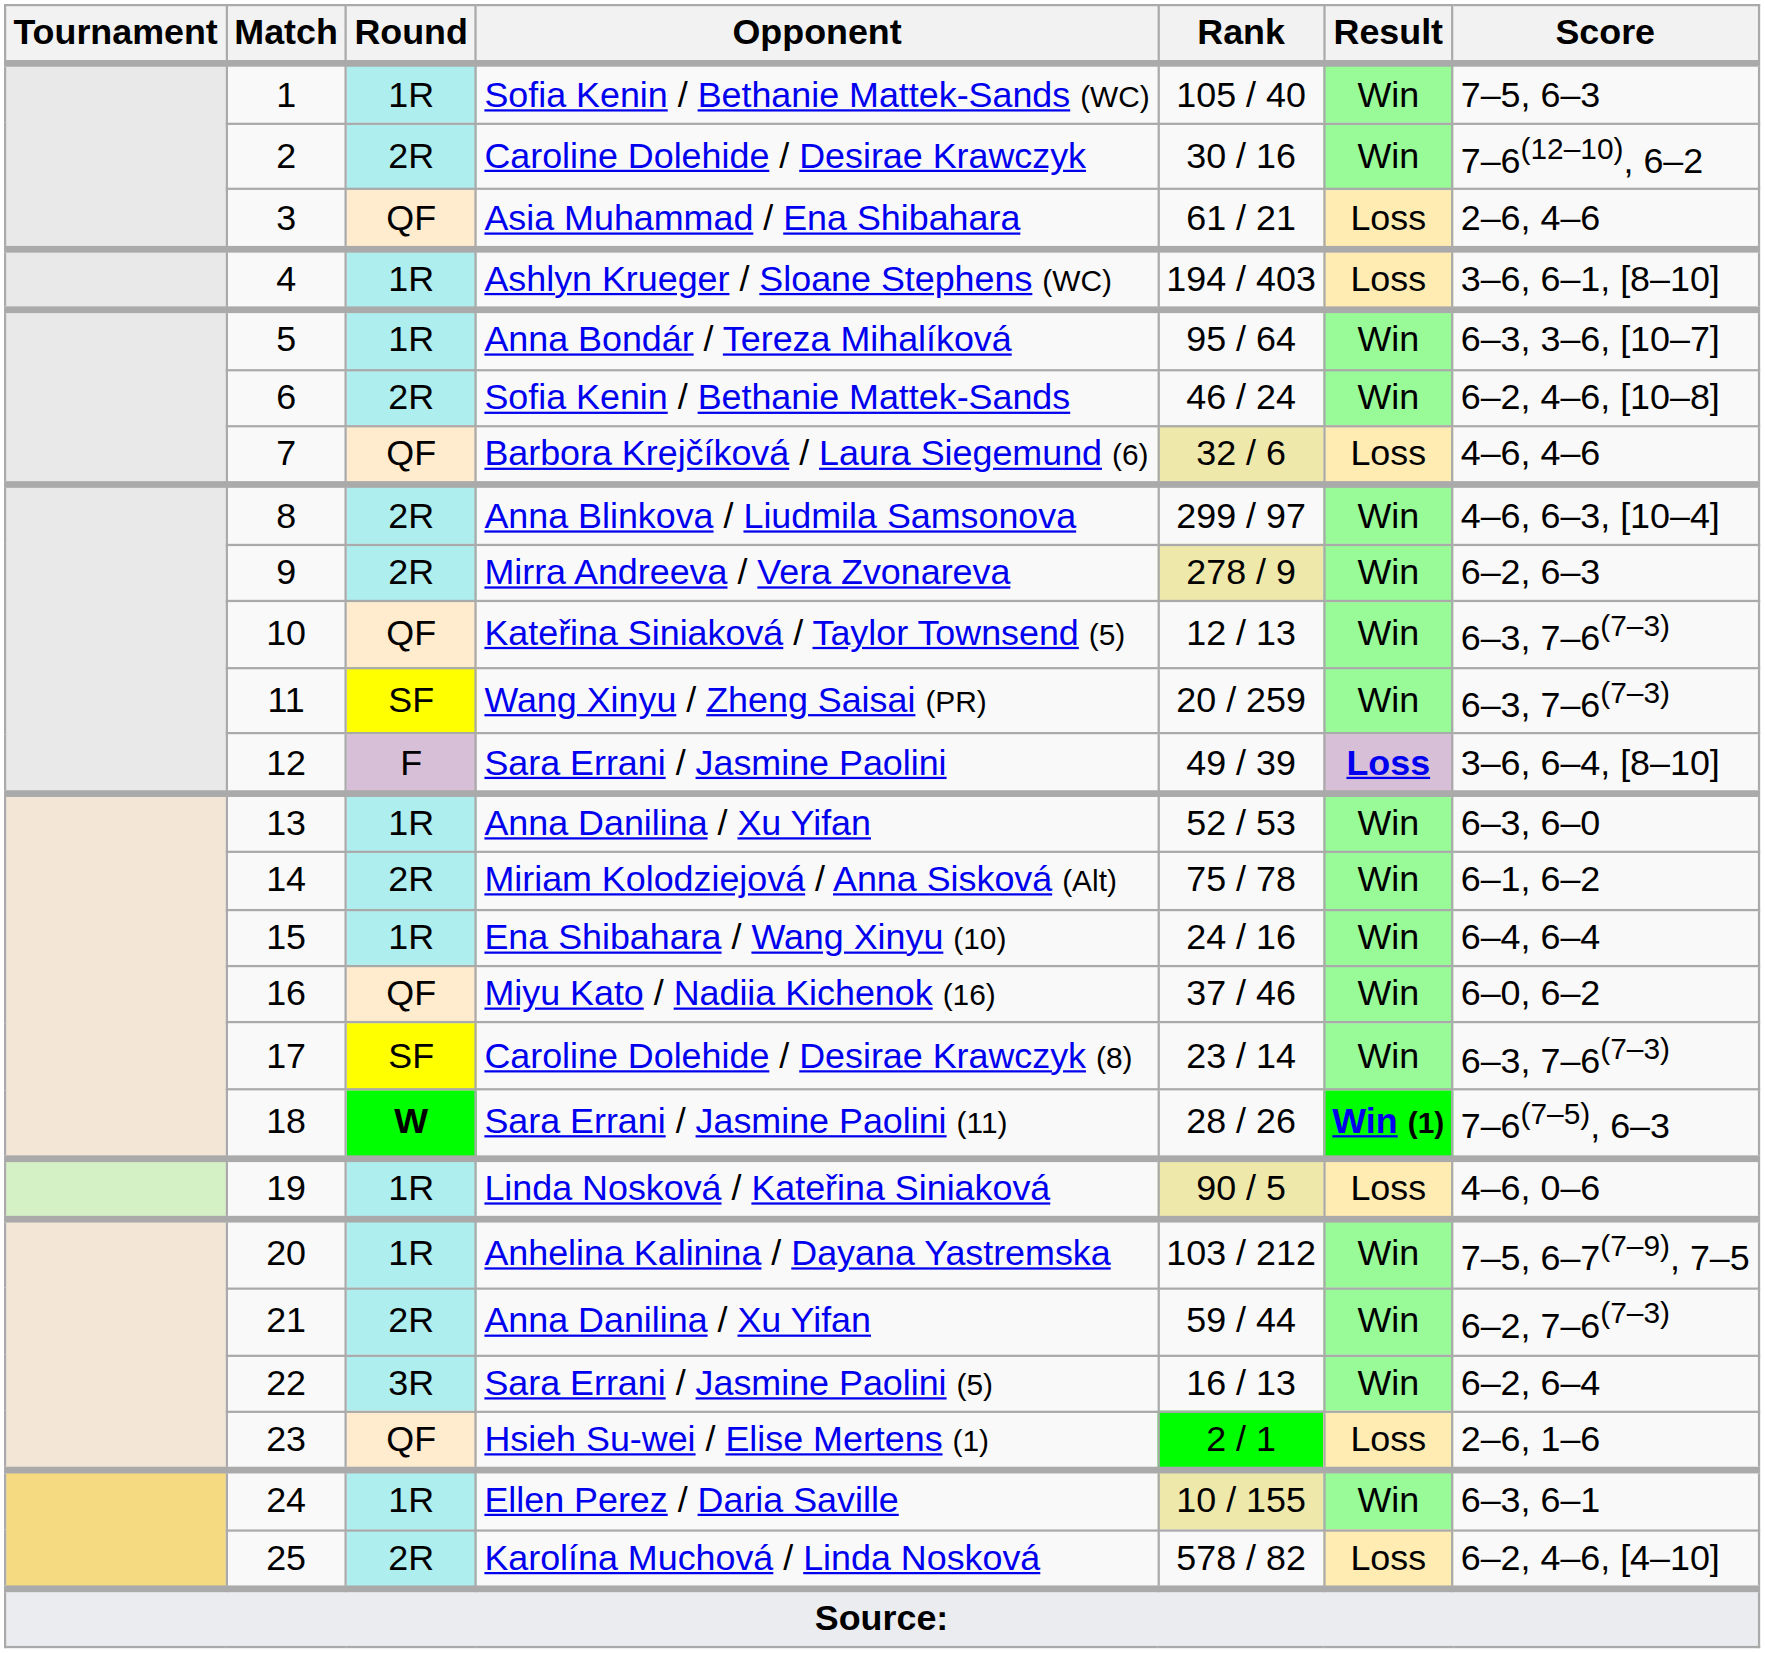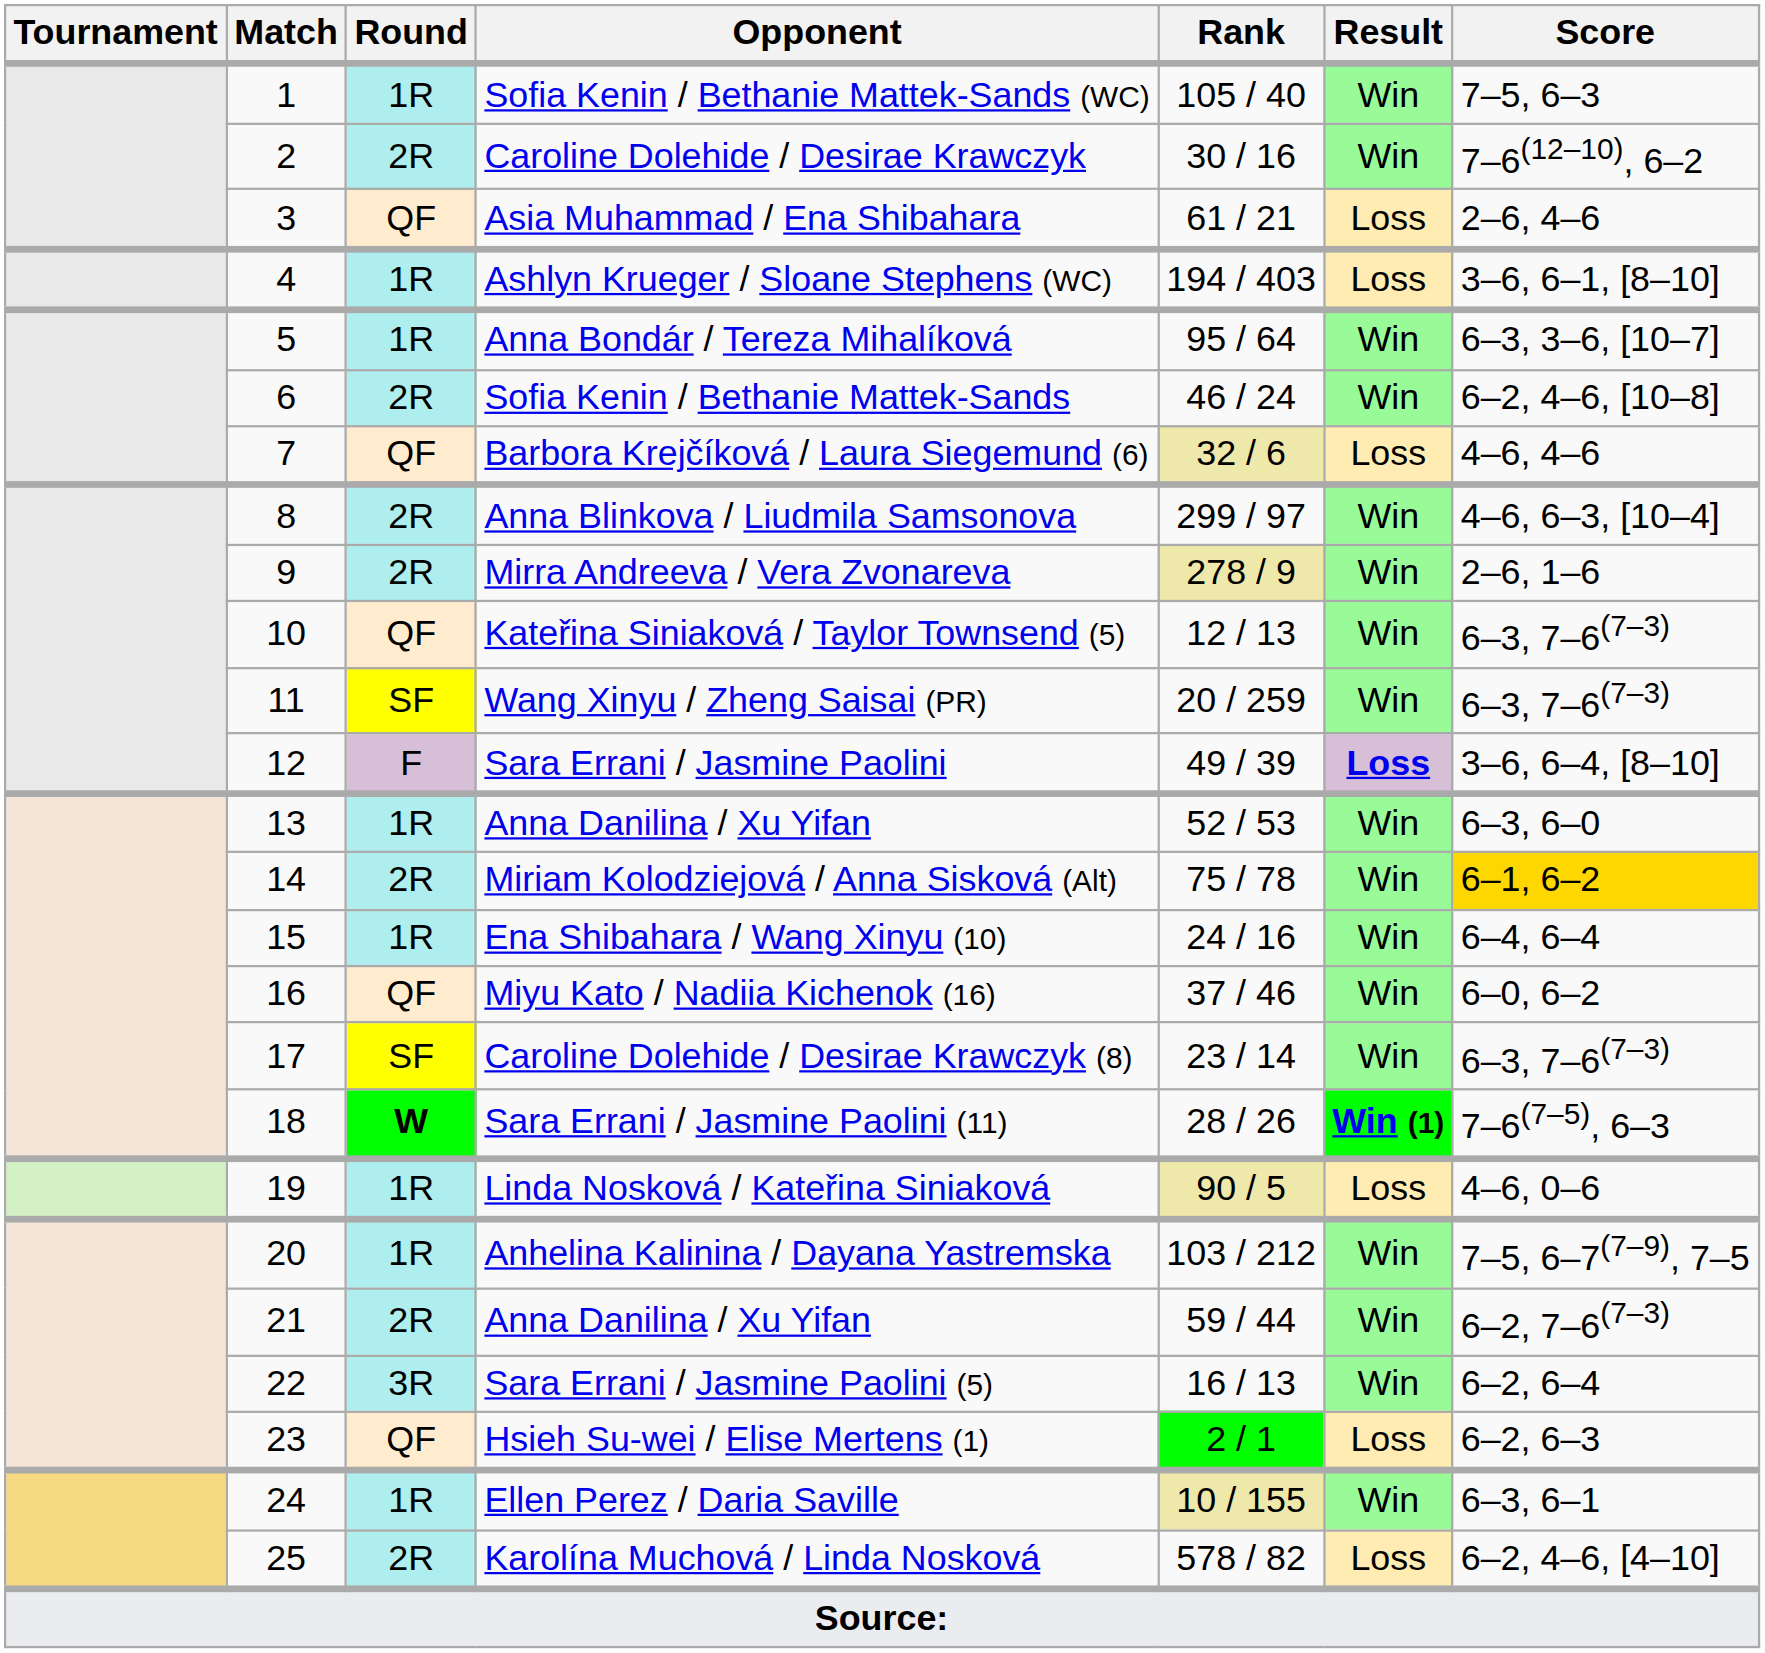(1530, 572) 6–2, 6–3 -> (1530, 572) 2–6, 1–6
(1530, 880) no background -> (1530, 880) gold background
(1530, 1439) 2–6, 1–6 -> (1530, 1439) 6–2, 6–3
